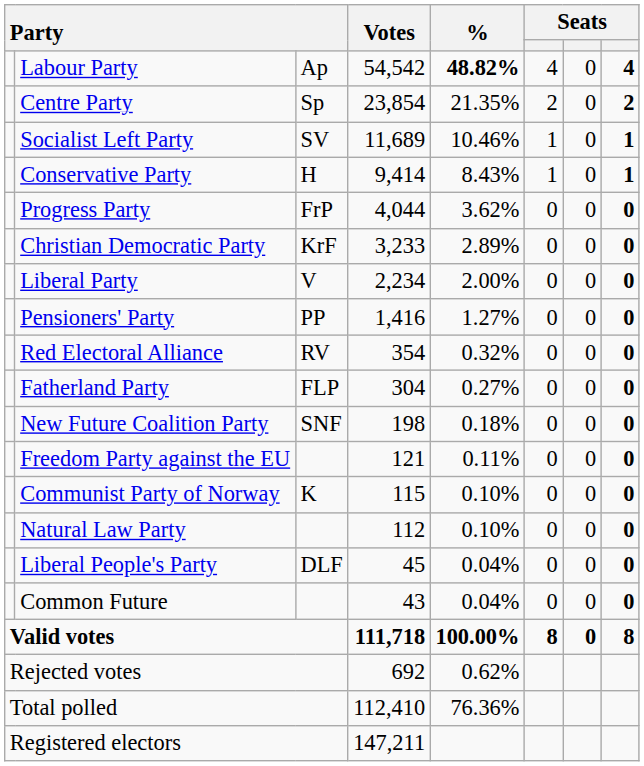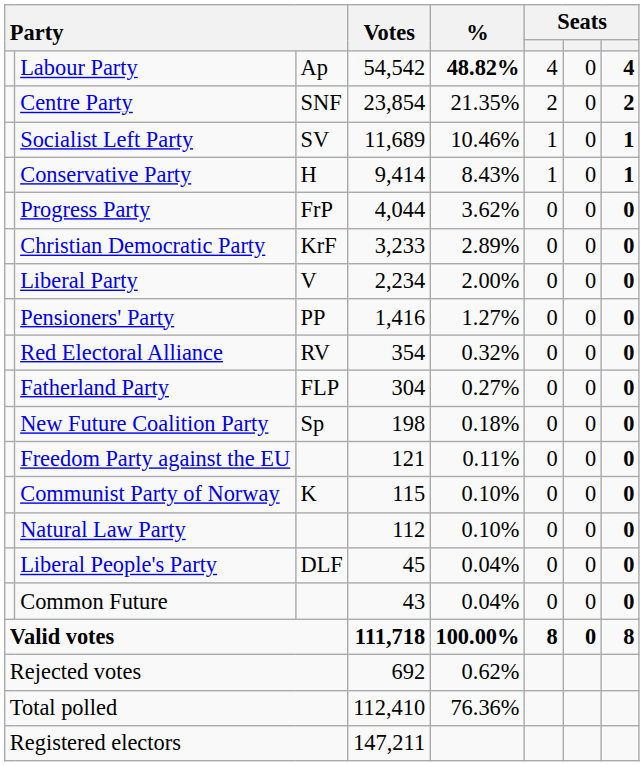(312, 103) Sp -> (321, 103) SNF
(321, 423) SNF -> (312, 423) Sp
